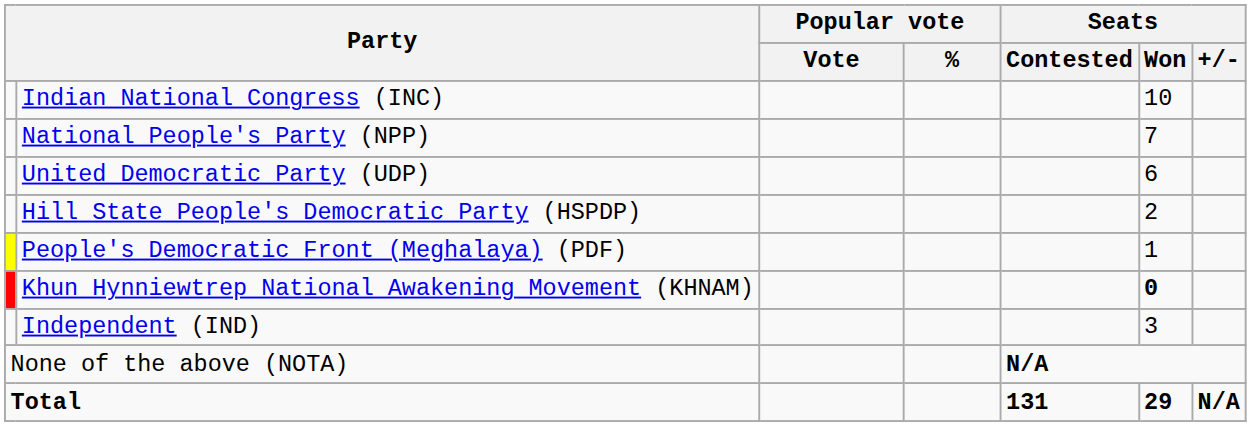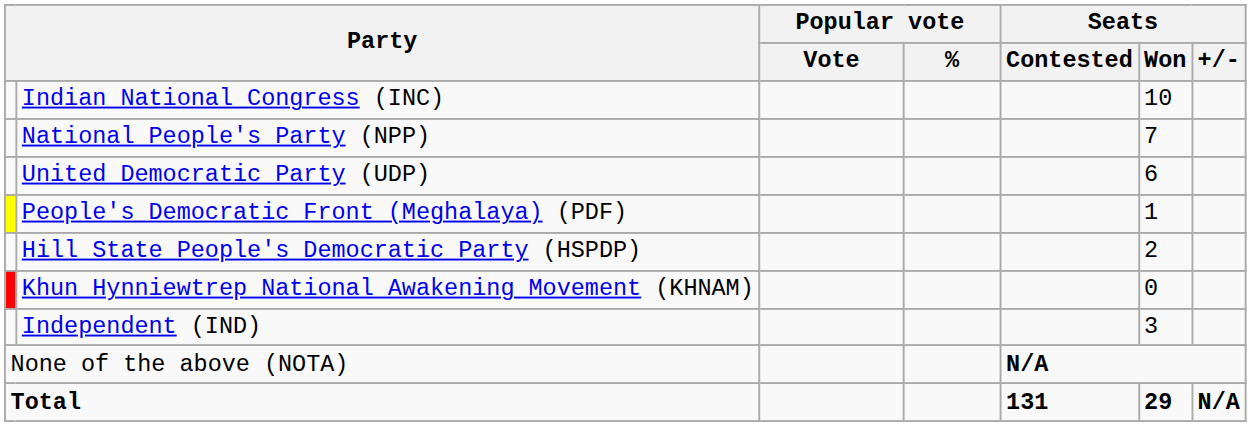rows swapped: (332, 214) <-> (324, 252)
(1151, 289) bold -> (1151, 289) normal
